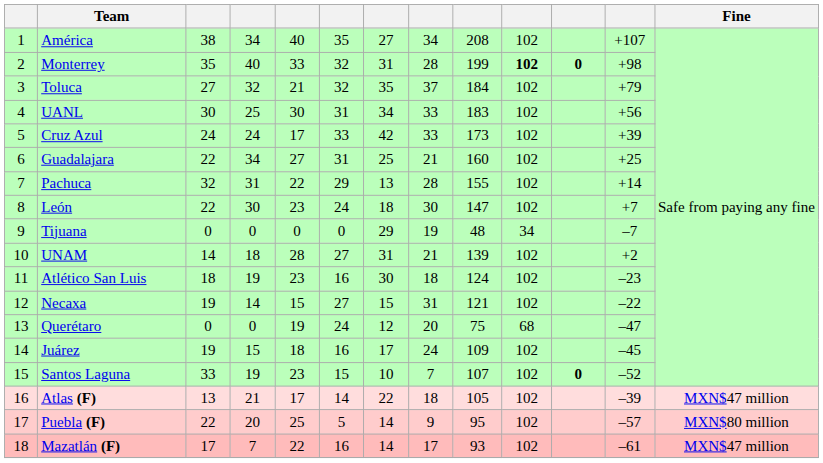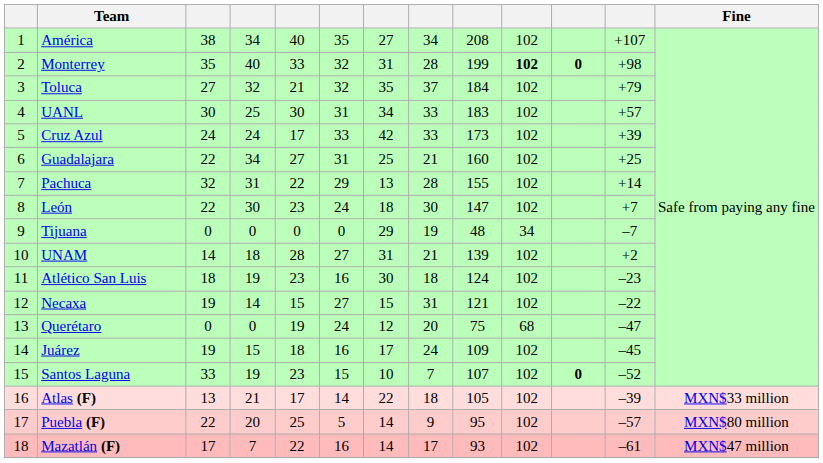(630, 111) +56 -> (630, 111) +57
(736, 398) MXN$47 million -> (736, 398) MXN$33 million
